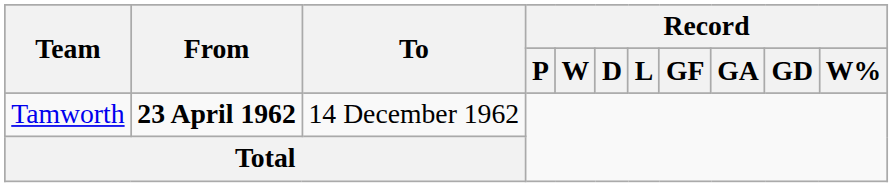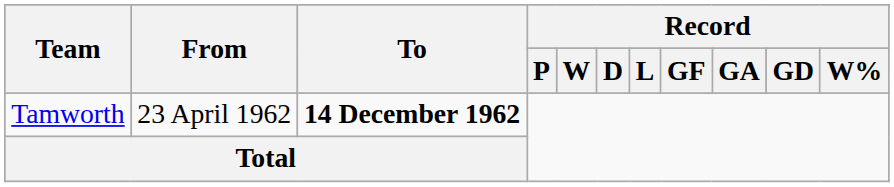(217, 114) bold -> (214, 114) normal
(414, 114) normal -> (412, 114) bold
